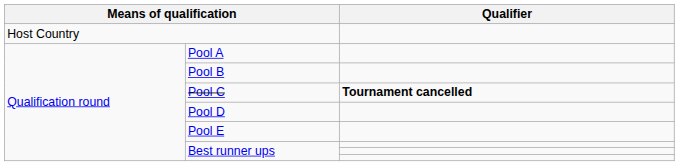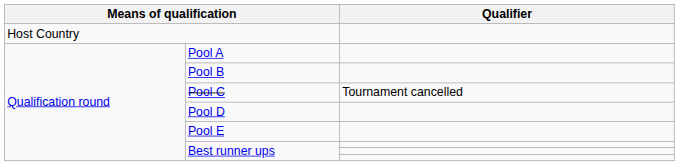(407, 92) bold -> (403, 92) normal
